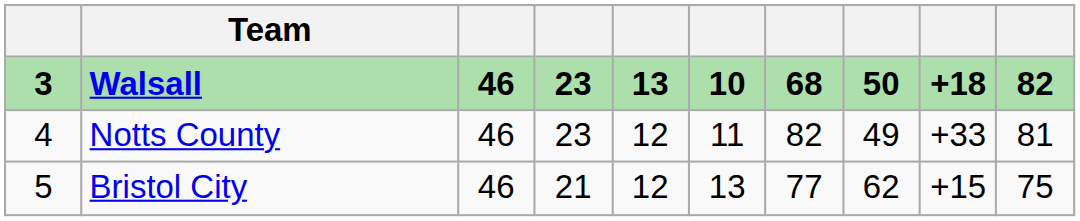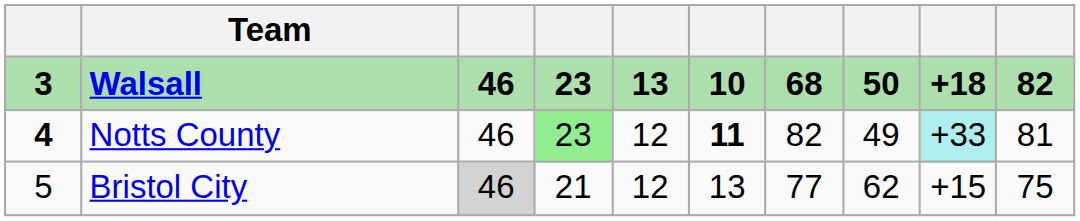(44, 135) normal -> (44, 135) bold
(573, 135) no background -> (573, 135) lightgreen background
(727, 135) normal -> (727, 135) bold
(958, 135) no background -> (958, 135) paleturquoise background
(496, 187) no background -> (496, 187) lightgrey background
